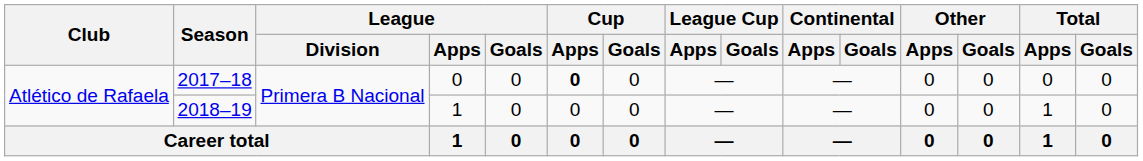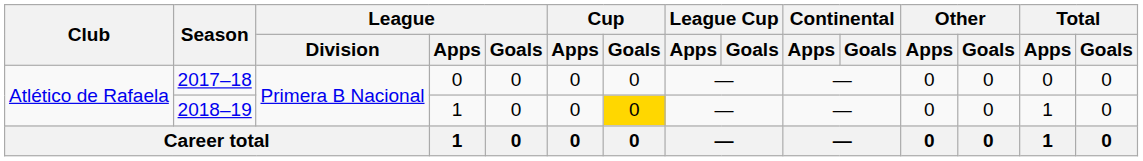(575, 79) bold -> (575, 79) normal
(634, 110) no background -> (634, 110) gold background
